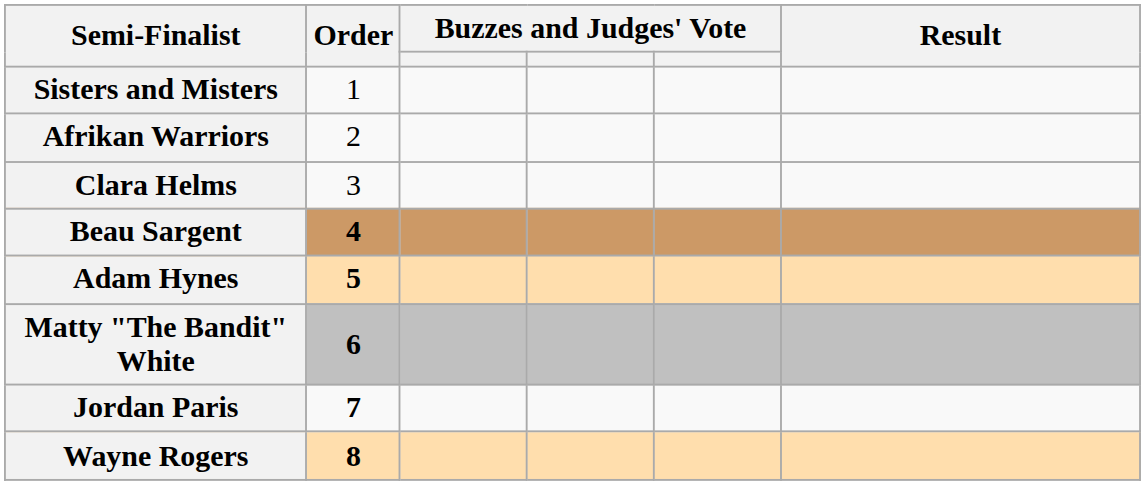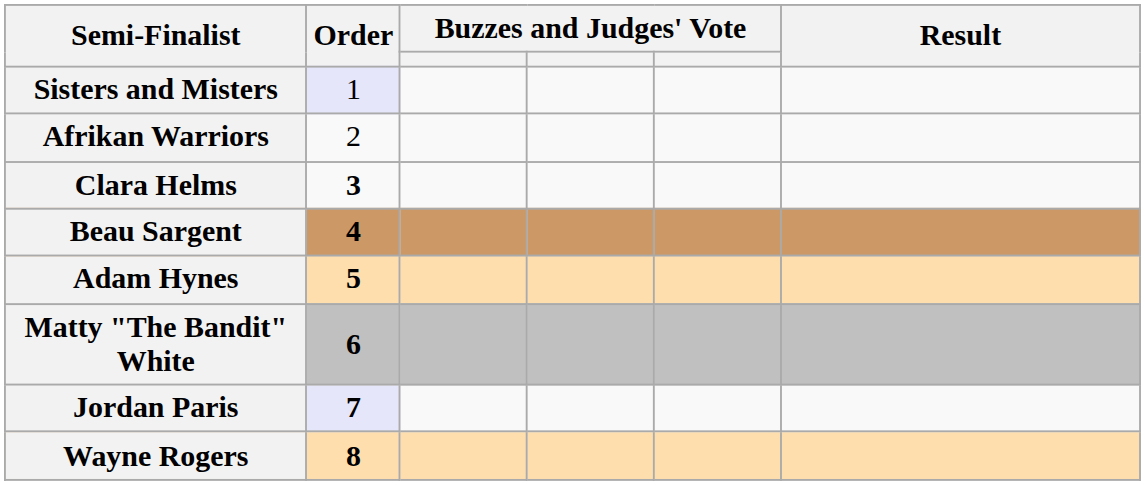(353, 89) no background -> (353, 89) lavender background
(353, 184) normal -> (353, 184) bold
(353, 407) no background -> (353, 407) lavender background
